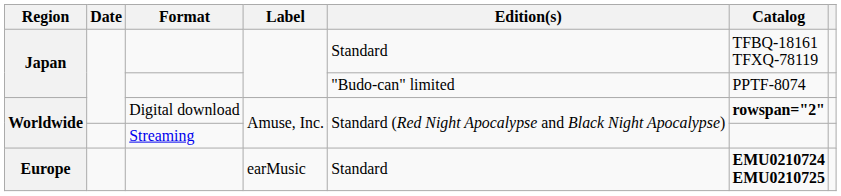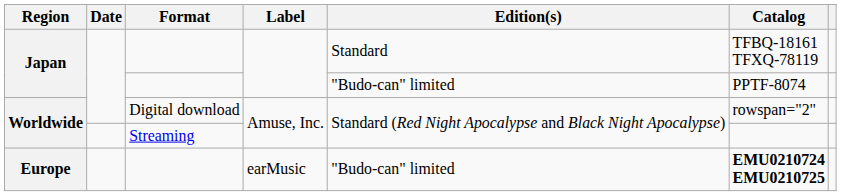(779, 110) bold -> (774, 110) normal
(359, 169) Standard -> (393, 169) "Budo-can" limited
